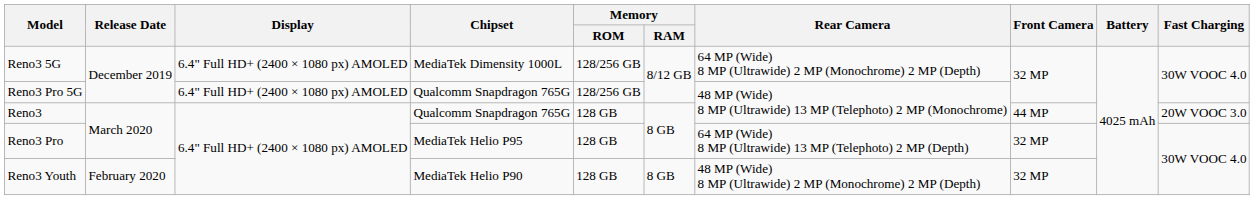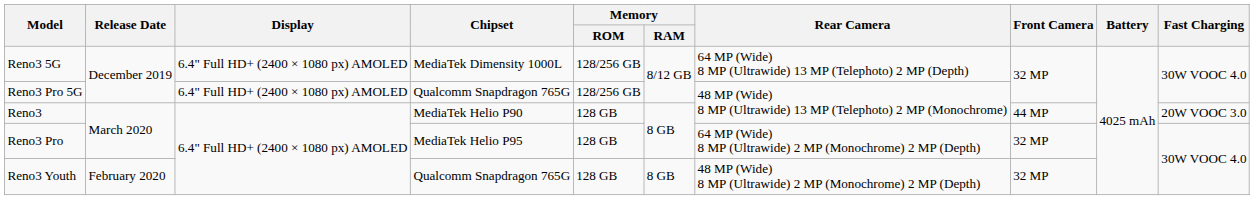(839, 63) 64 MP (Wide) 8 MP (Ultrawide) 2 MP (Monochrome) 2 MP (Depth) -> (833, 63) 64 MP (Wide) 8 MP (Ultrawide) 13 MP (Telephoto) 2 MP (Depth)
(492, 112) Qualcomm Snapdragon 765G -> (468, 112) MediaTek Helio P90
(833, 141) 64 MP (Wide) 8 MP (Ultrawide) 13 MP (Telephoto) 2 MP (Depth) -> (839, 141) 64 MP (Wide) 8 MP (Ultrawide) 2 MP (Monochrome) 2 MP (Depth)
(468, 176) MediaTek Helio P90 -> (492, 176) Qualcomm Snapdragon 765G
